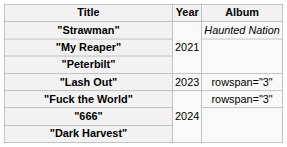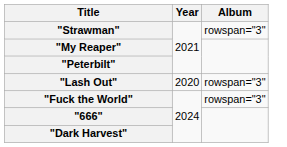(242, 30) Haunted Nation -> (235, 30) rowspan="3"
(187, 82) 2023 -> (187, 82) 2020
